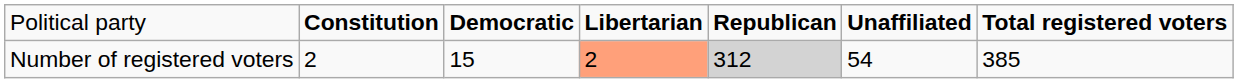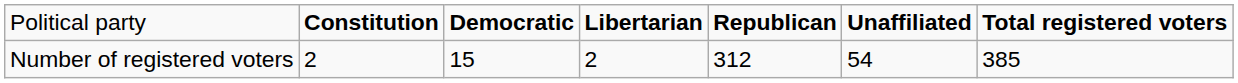(591, 58) lightsalmon background -> (591, 58) no background
(732, 58) lightgrey background -> (732, 58) no background
